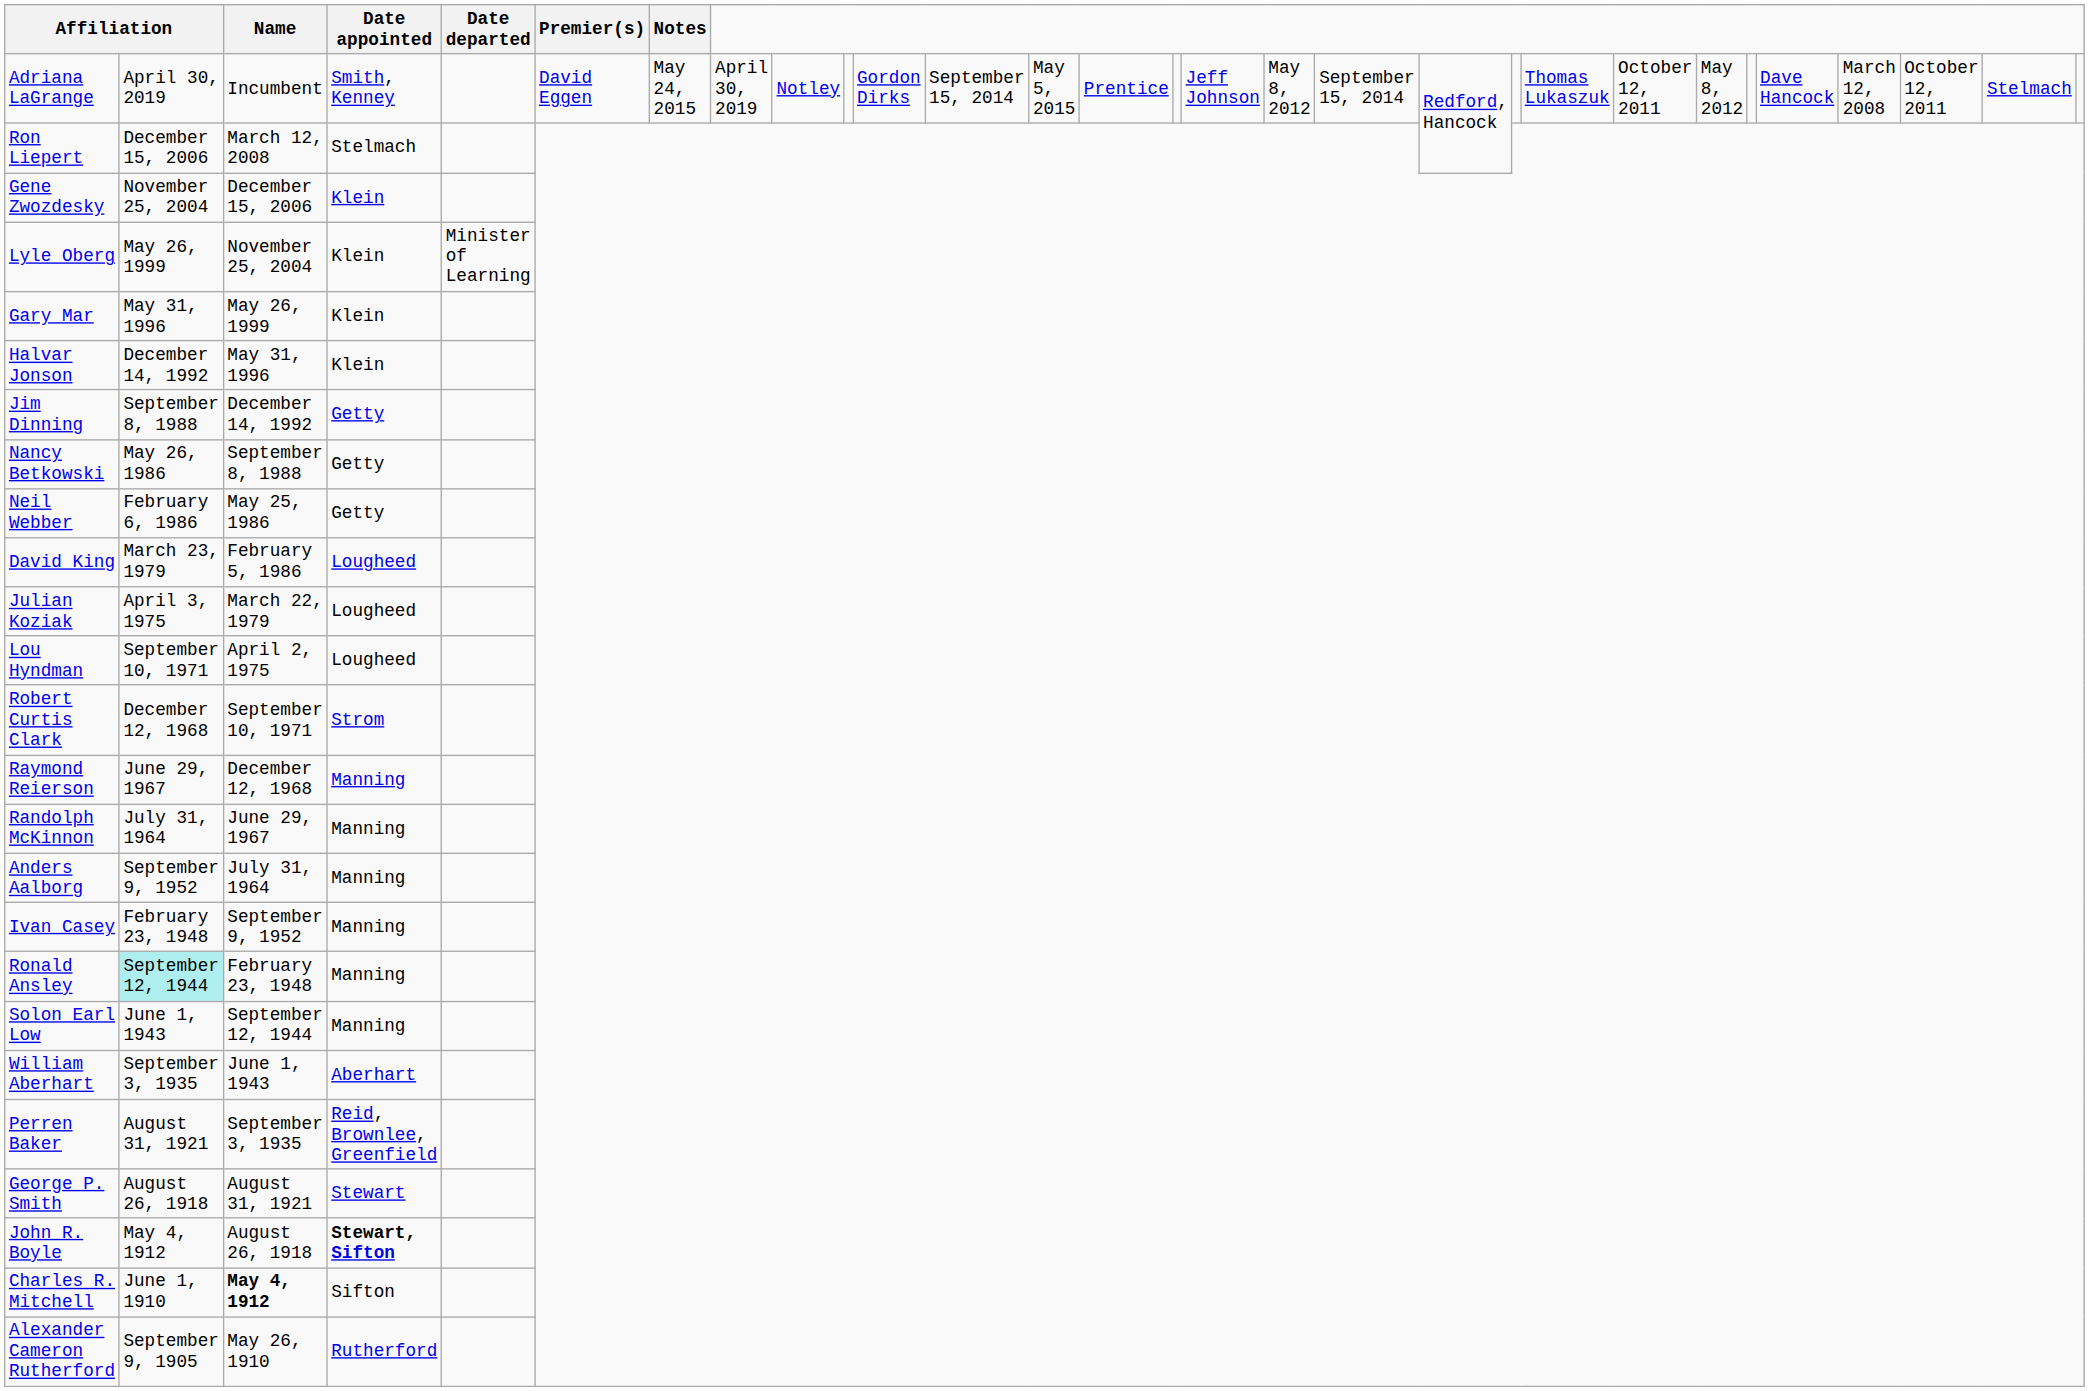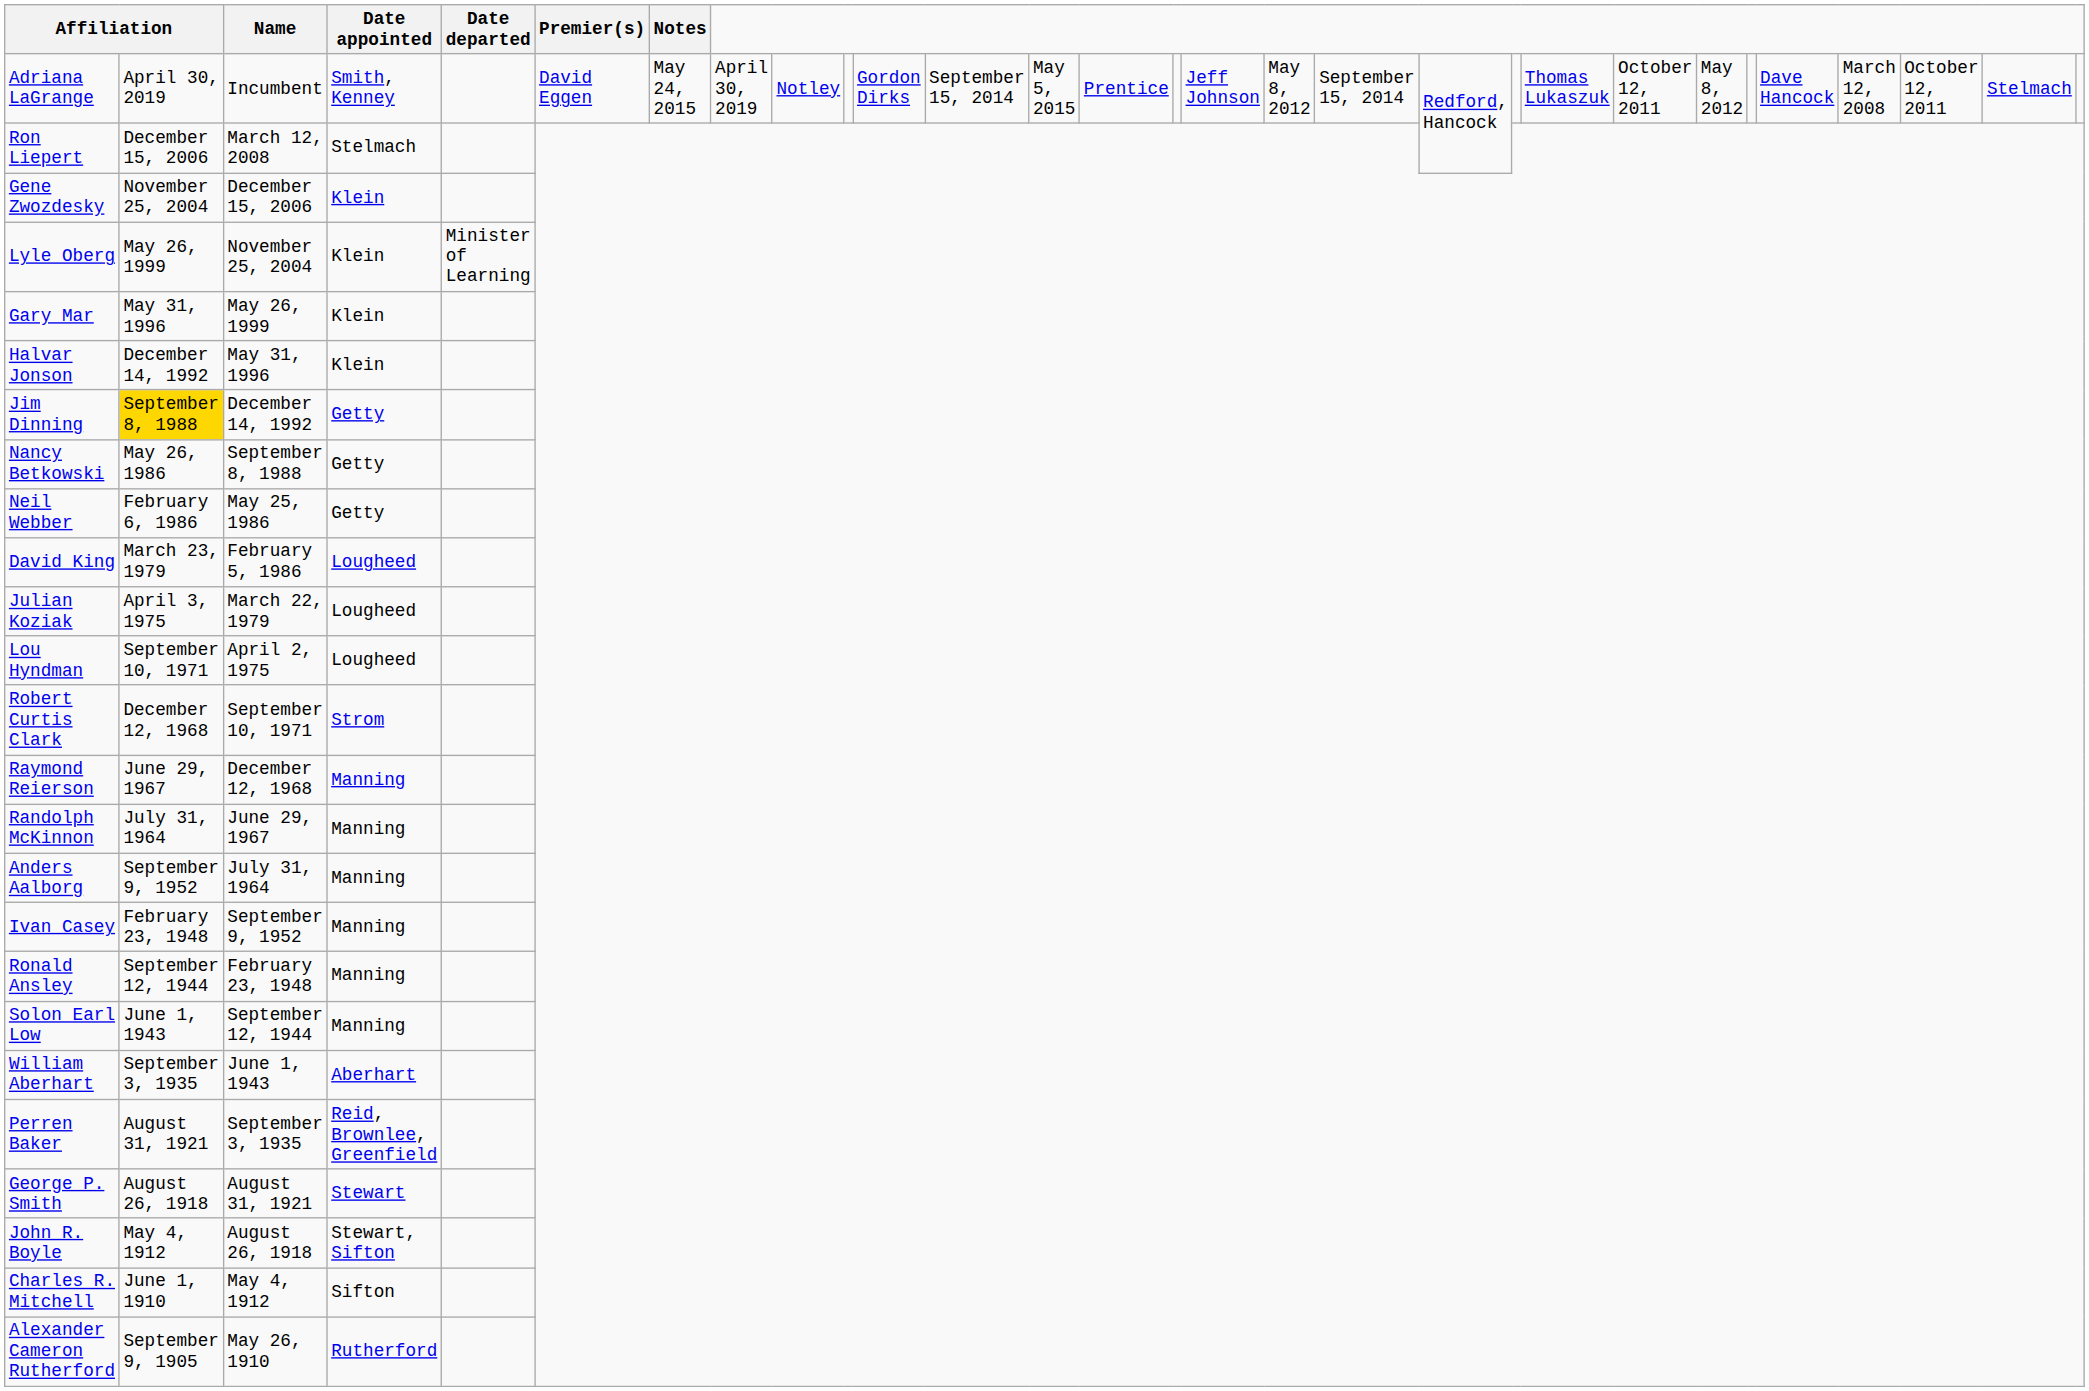(171, 415) no background -> (171, 415) gold background
(171, 976) paleturquoise background -> (171, 976) no background
(374, 1243) bold -> (374, 1243) normal
(259, 1292) bold -> (259, 1292) normal
